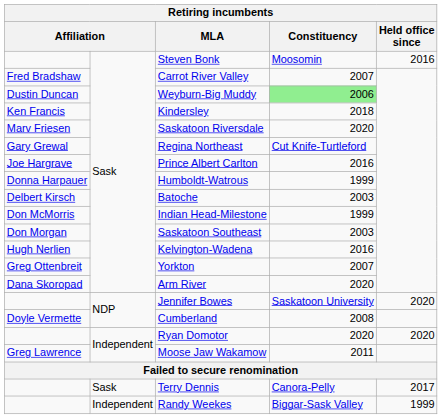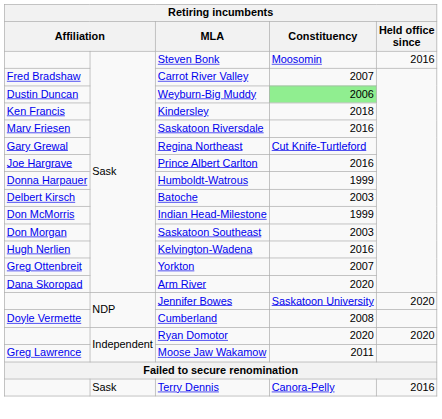(362, 128) 2020 -> (362, 128) 2016
(422, 387) 2017 -> (422, 387) 2016
- row: (195, 404)
